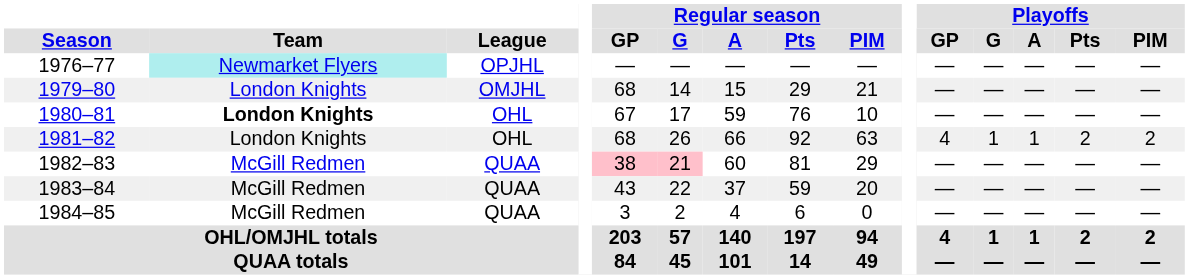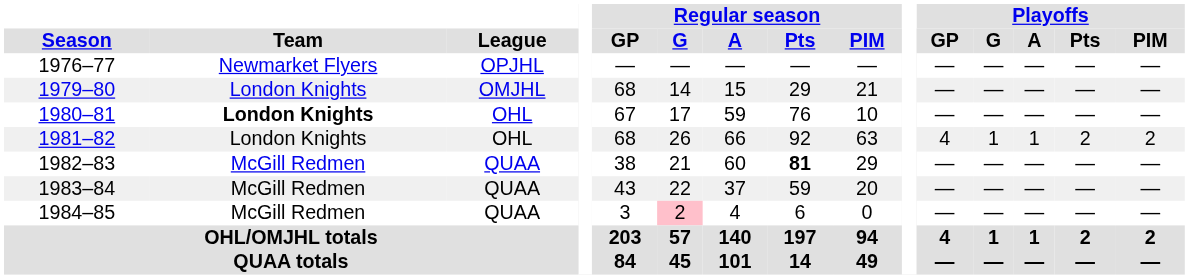(298, 65) paleturquoise background -> (298, 65) no background
(625, 163) pink background -> (625, 163) no background
(680, 163) pink background -> (680, 163) no background
(800, 163) normal -> (800, 163) bold
(680, 212) no background -> (680, 212) pink background
